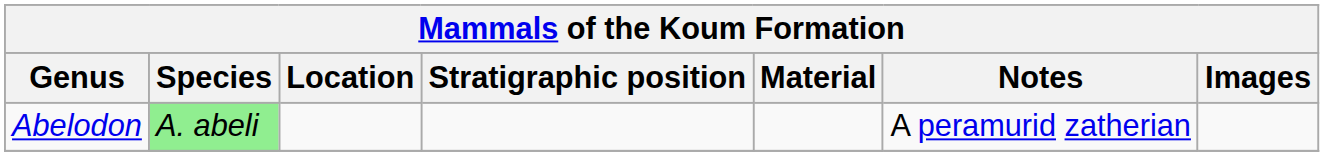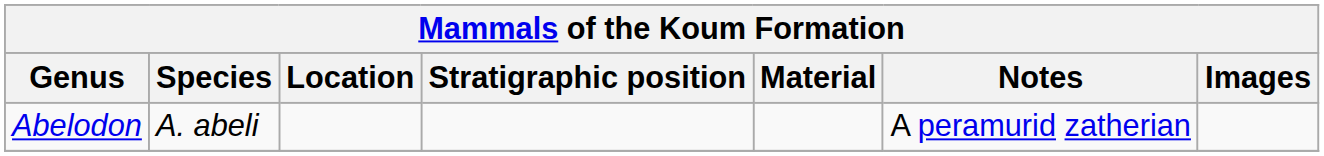(207, 126) lightgreen background -> (207, 126) no background
